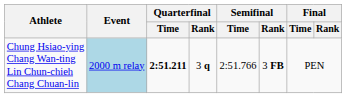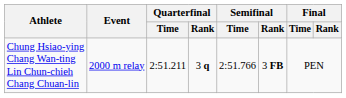(117, 65) lightblue background -> (117, 65) no background
(168, 65) bold -> (168, 65) normal
